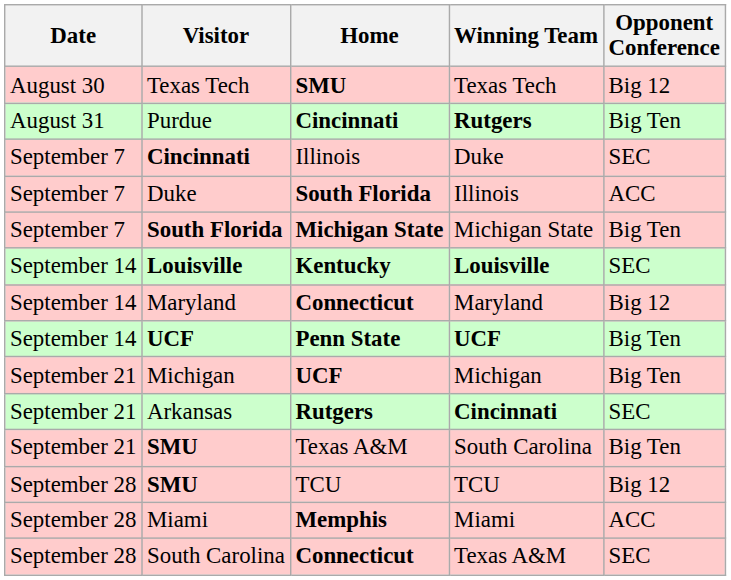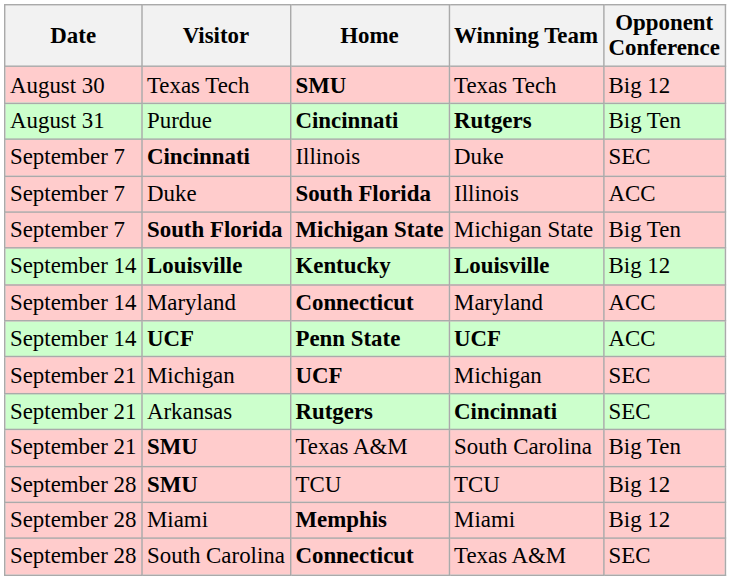(629, 266) SEC -> (639, 266) Big 12
(639, 302) Big 12 -> (632, 302) ACC
(645, 338) Big Ten -> (632, 338) ACC
(645, 374) Big Ten -> (629, 374) SEC
(632, 520) ACC -> (639, 520) Big 12
